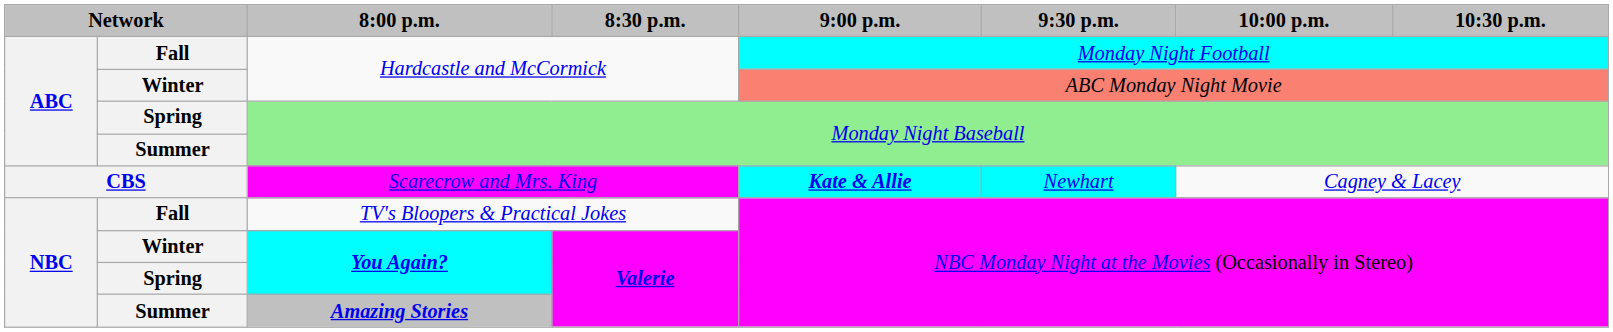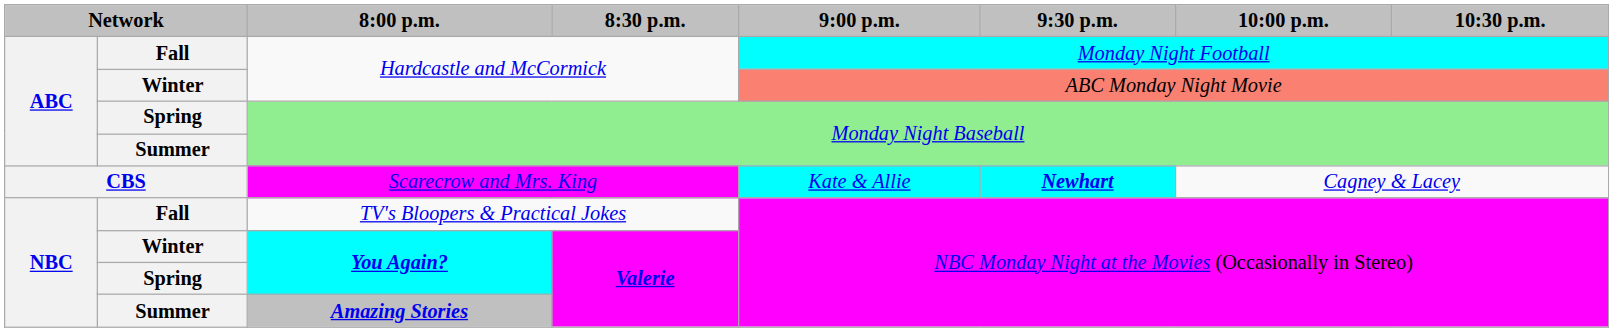(860, 181) bold -> (859, 181) normal
(1079, 181) normal -> (1078, 181) bold
